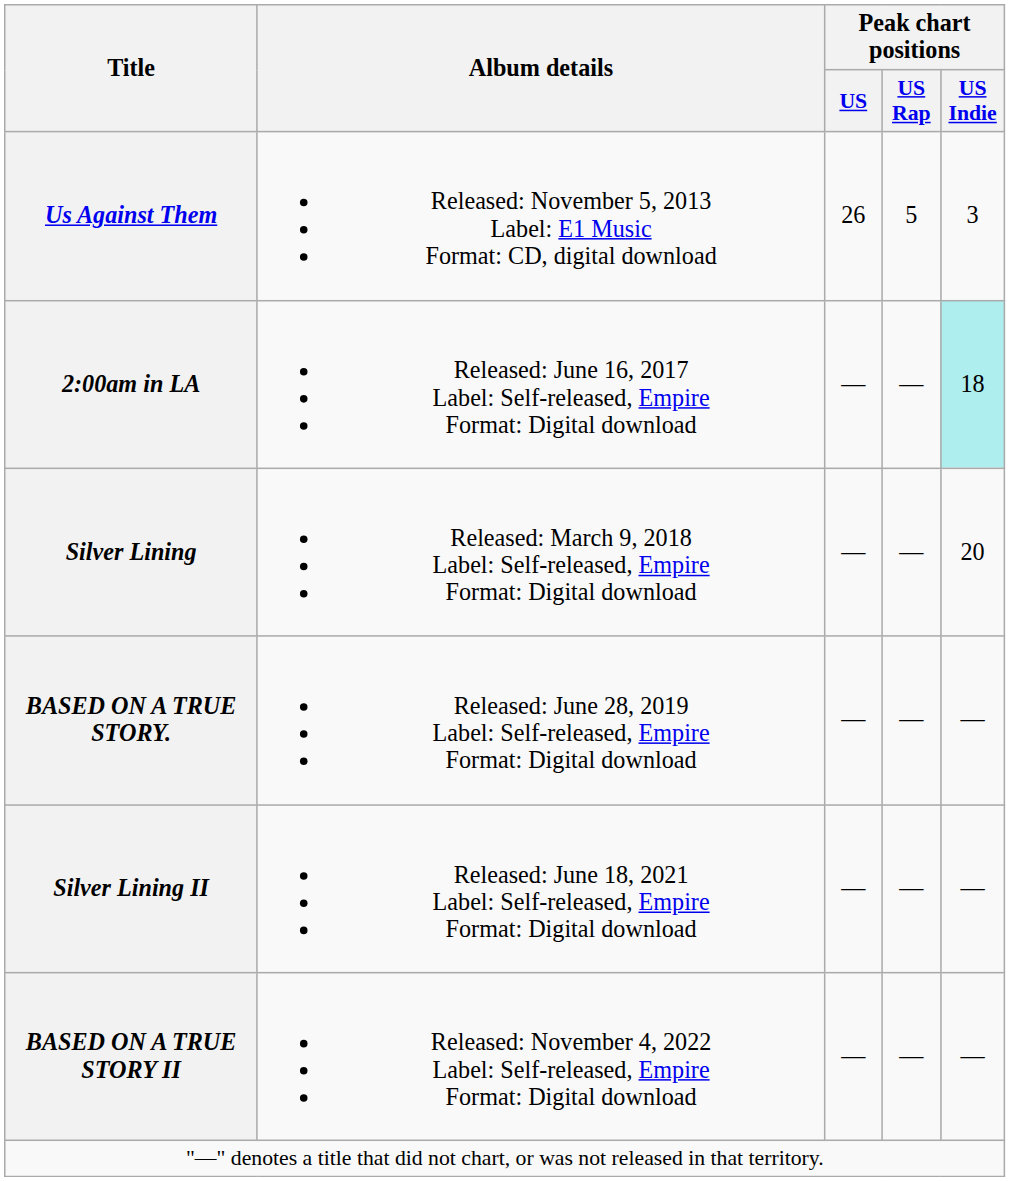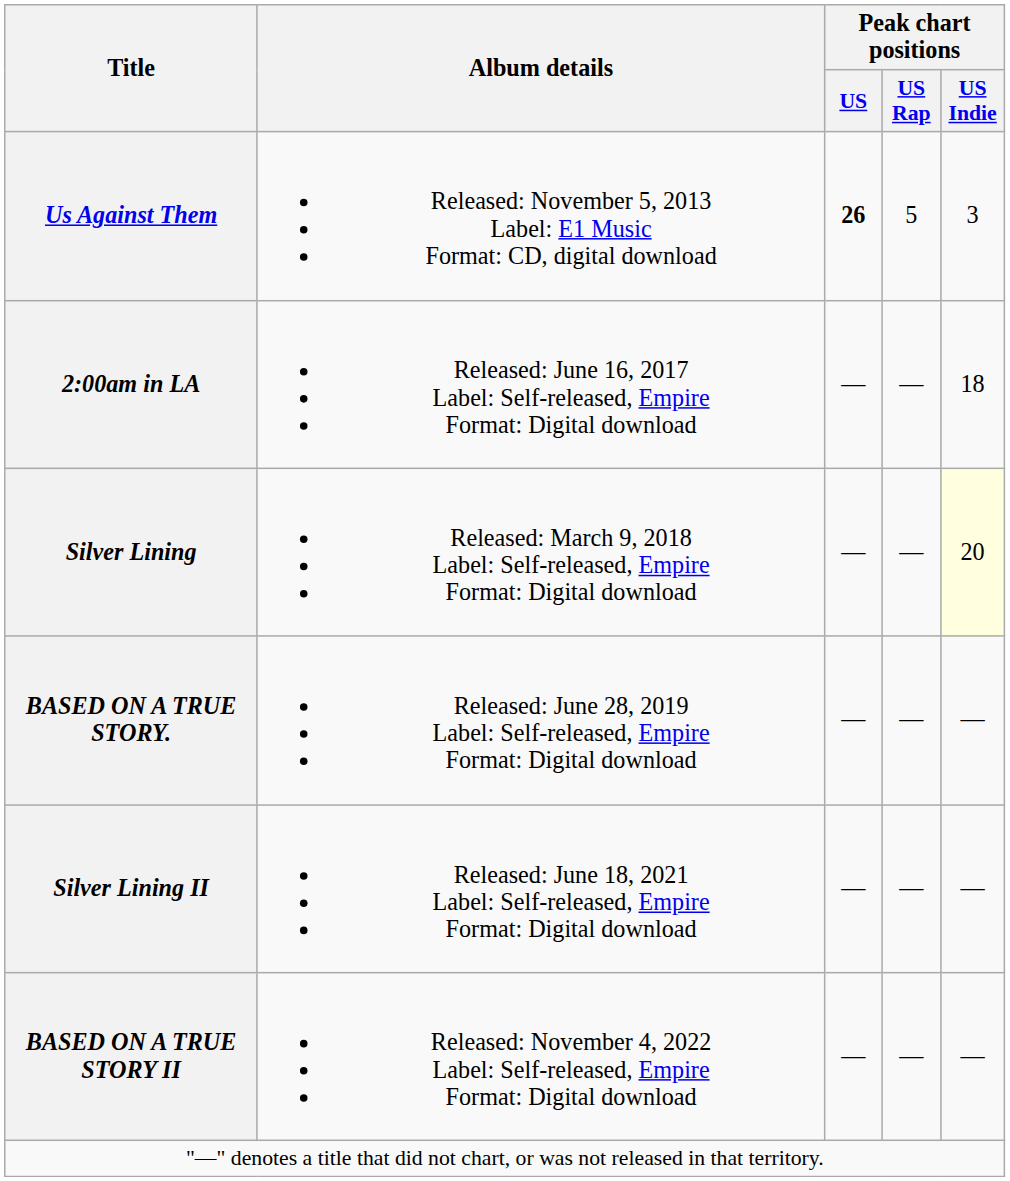(853, 215) normal -> (853, 215) bold
(973, 383) paleturquoise background -> (973, 383) no background
(973, 551) no background -> (973, 551) lightyellow background
